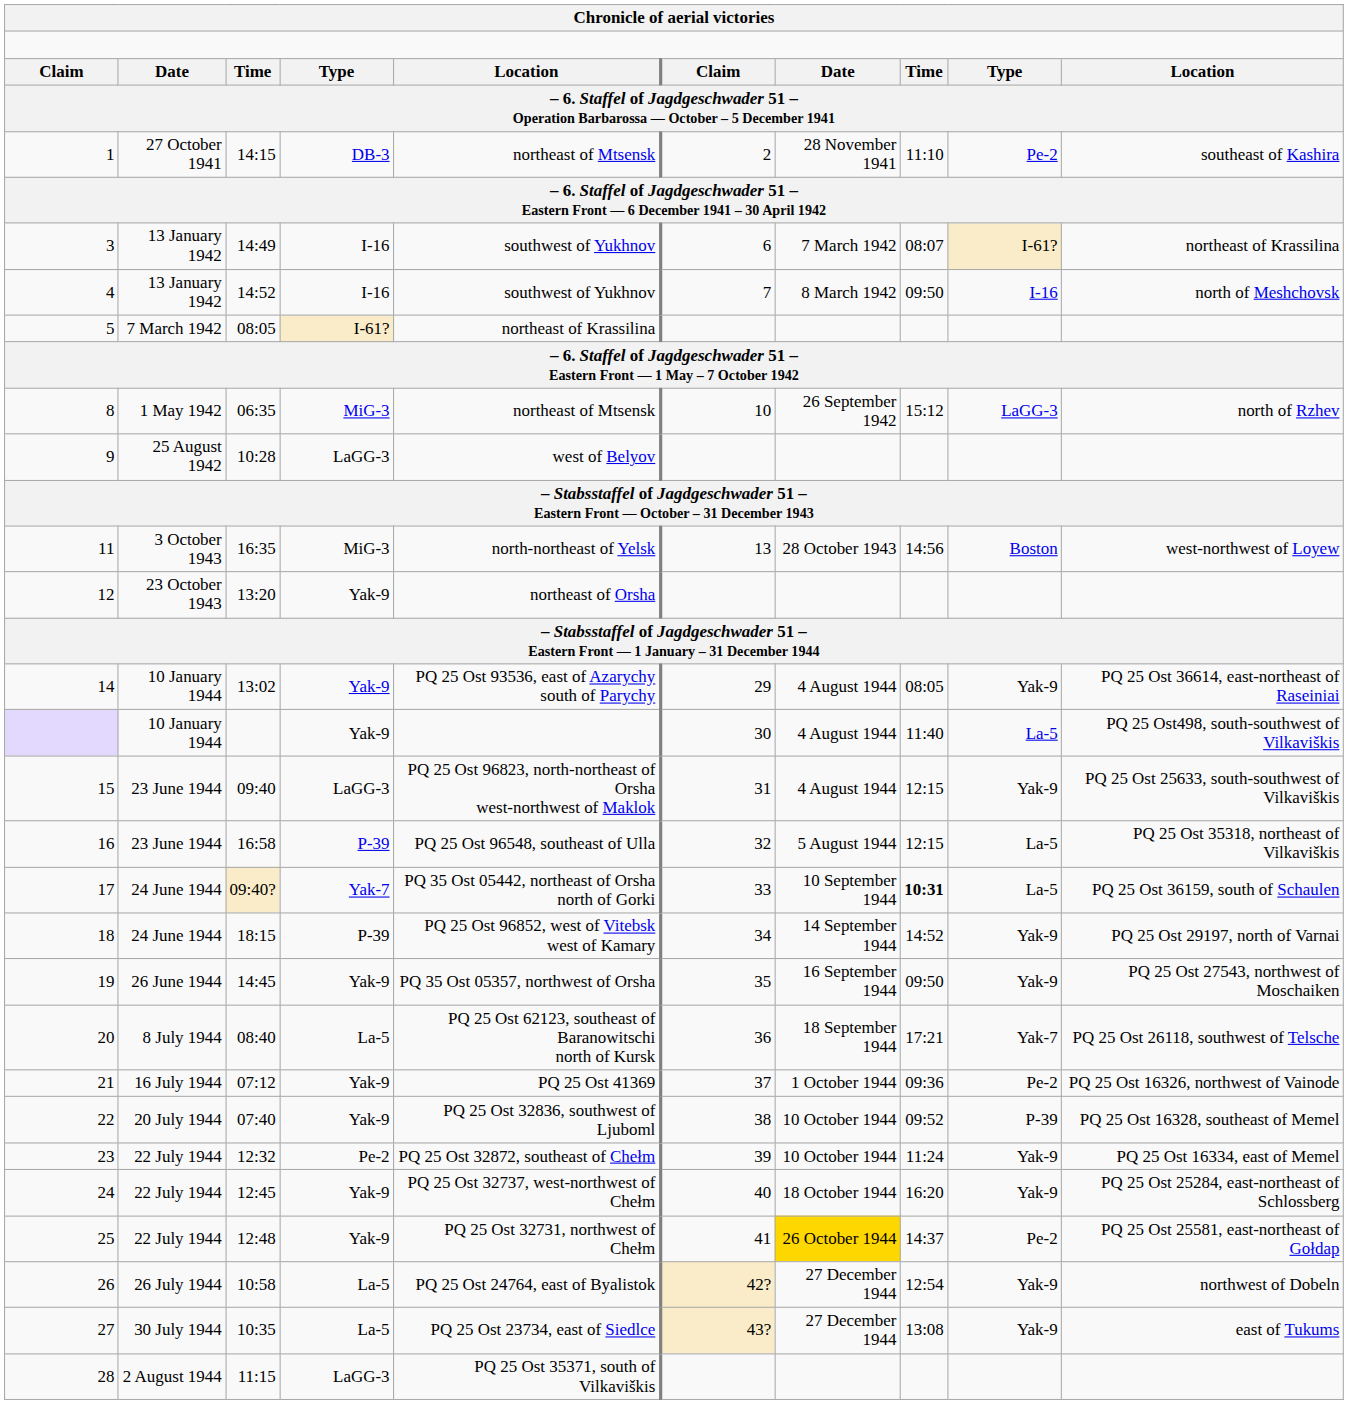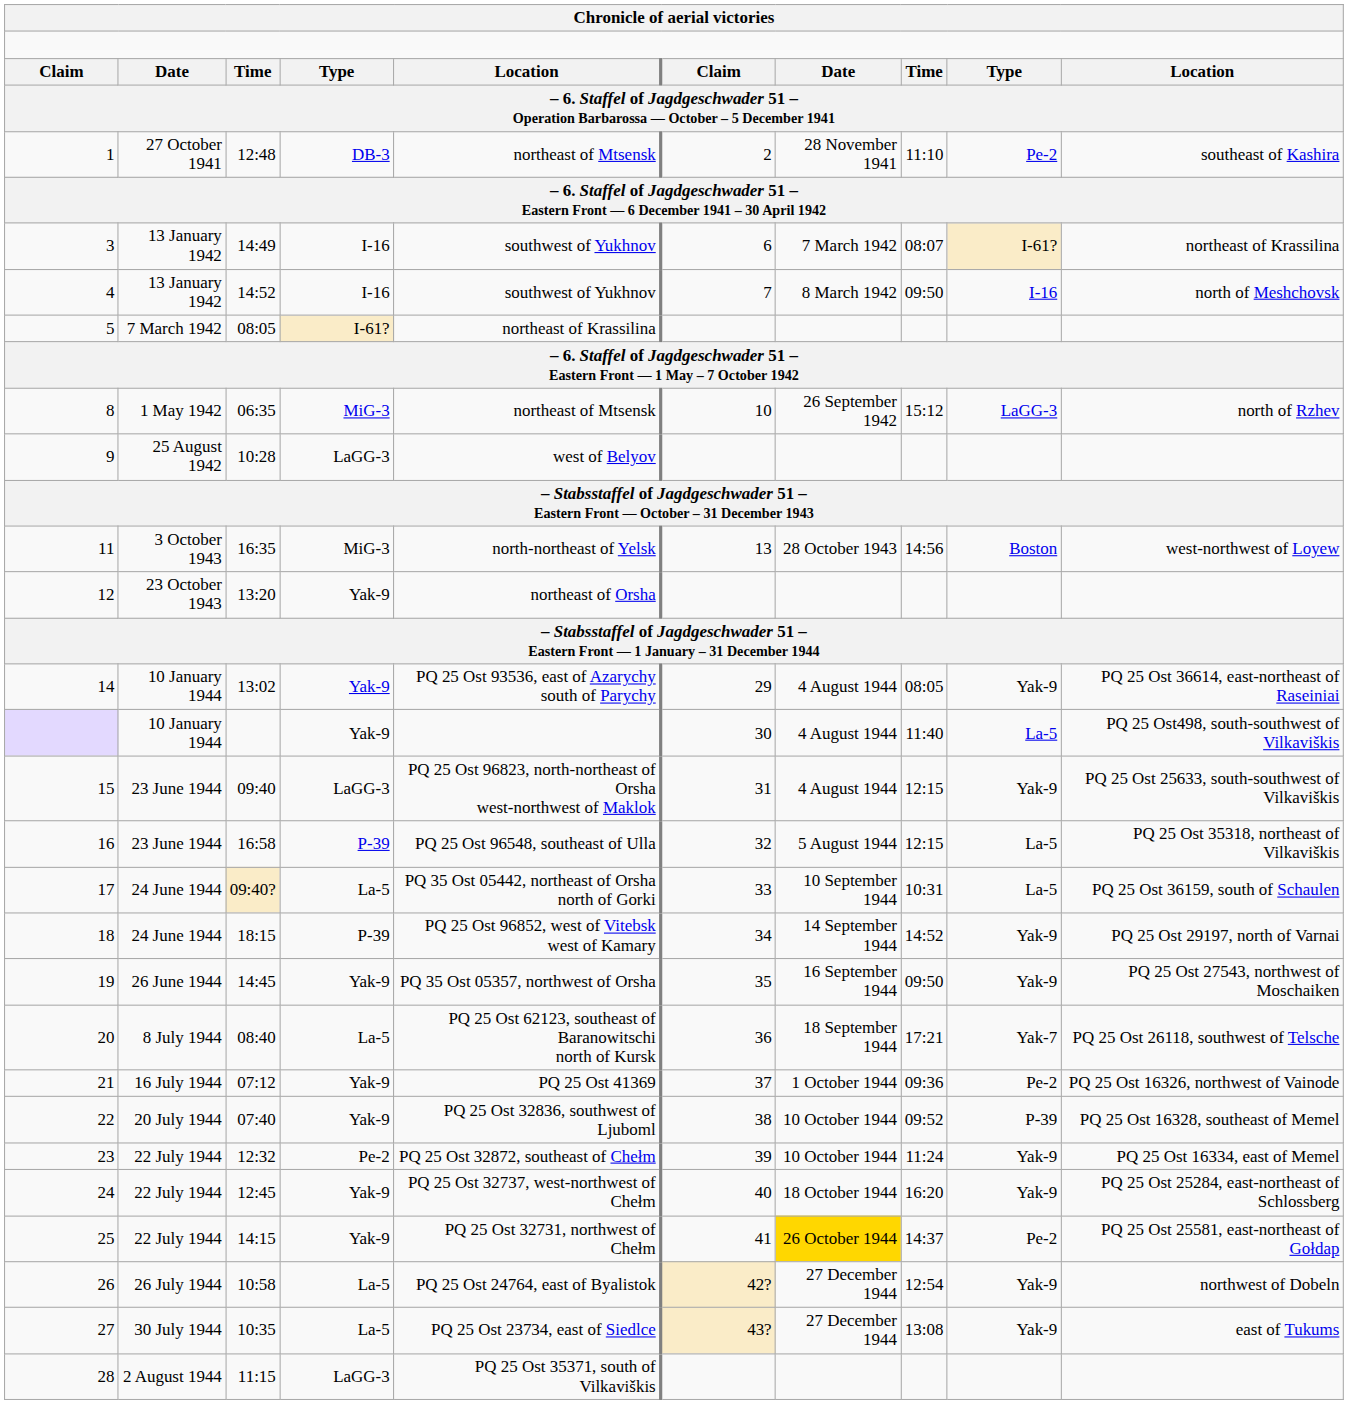(256, 154) 14:15 -> (257, 154) 12:48
(369, 889) Yak-7 -> (374, 889) La-5
(924, 889) bold -> (924, 889) normal
(256, 1238) 12:48 -> (257, 1238) 14:15
